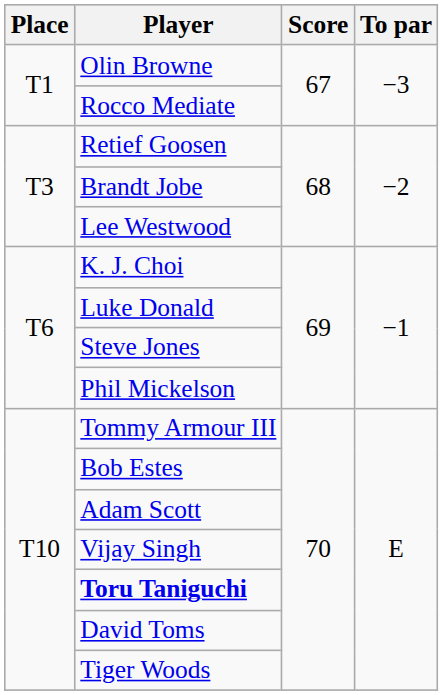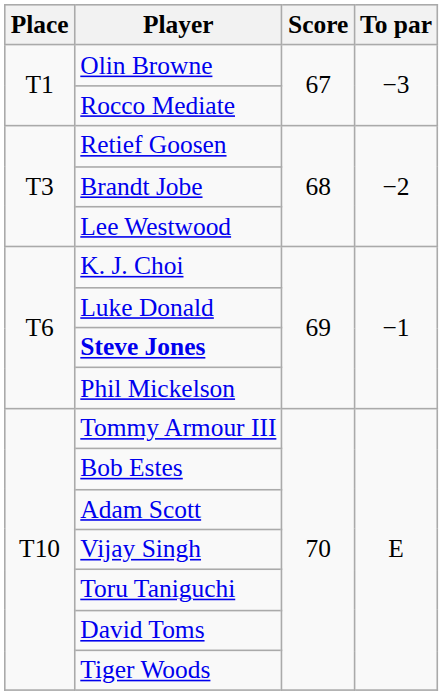(140, 347) normal -> (143, 347) bold
(164, 589) bold -> (158, 589) normal
